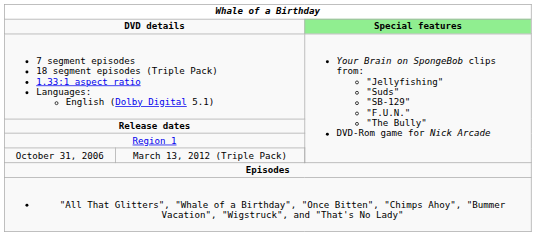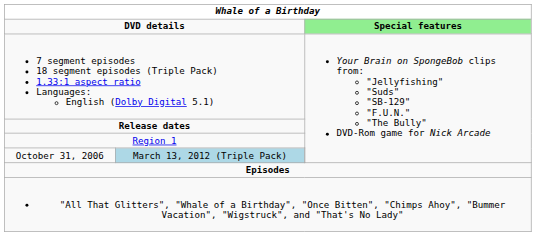(210, 156) no background -> (210, 156) lightblue background
